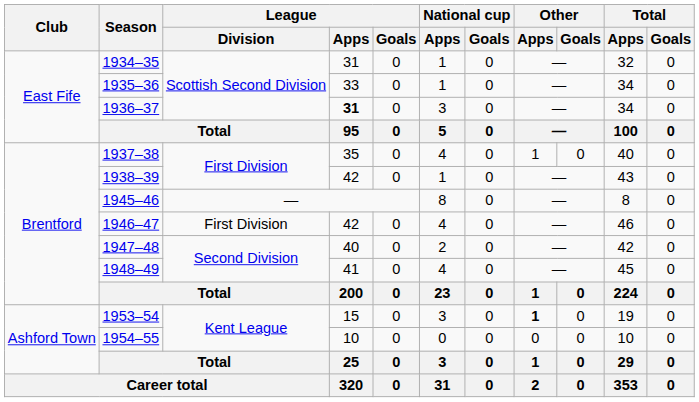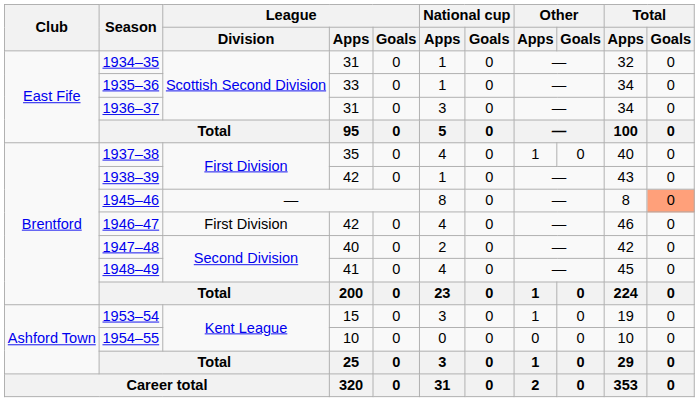(351, 108) bold -> (351, 108) normal
(671, 200) no background -> (671, 200) lightsalmon background
(535, 316) bold -> (535, 316) normal
